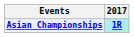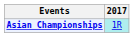(117, 25) bold -> (117, 25) normal
